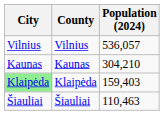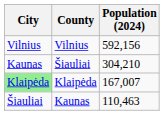(121, 45) 536,057 -> (121, 45) 592,156
(72, 63) Kaunas -> (72, 63) Šiauliai
(121, 82) 159,403 -> (121, 82) 167,007
(72, 100) Šiauliai -> (72, 100) Kaunas
